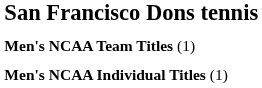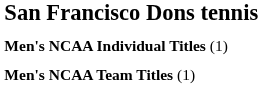rows swapped: (100, 46) <-> (116, 74)
